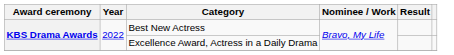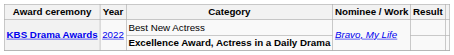(223, 43) normal -> (229, 43) bold
